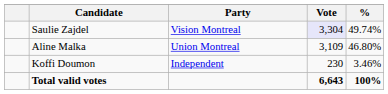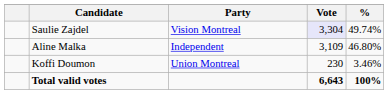(205, 47) Union Montreal -> (197, 47) Independent
(197, 64) Independent -> (205, 64) Union Montreal
